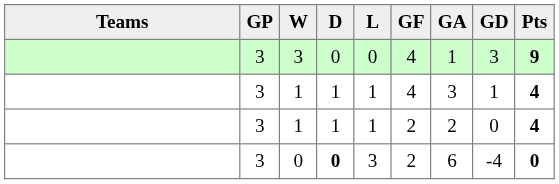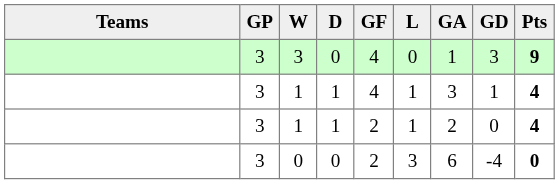columns swapped: (373, 21) <-> (411, 21)
(335, 161) bold -> (335, 161) normal
